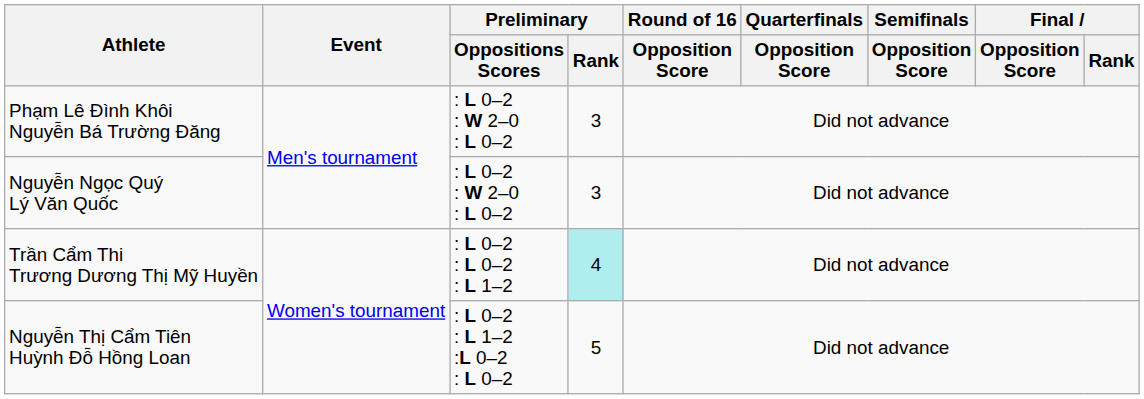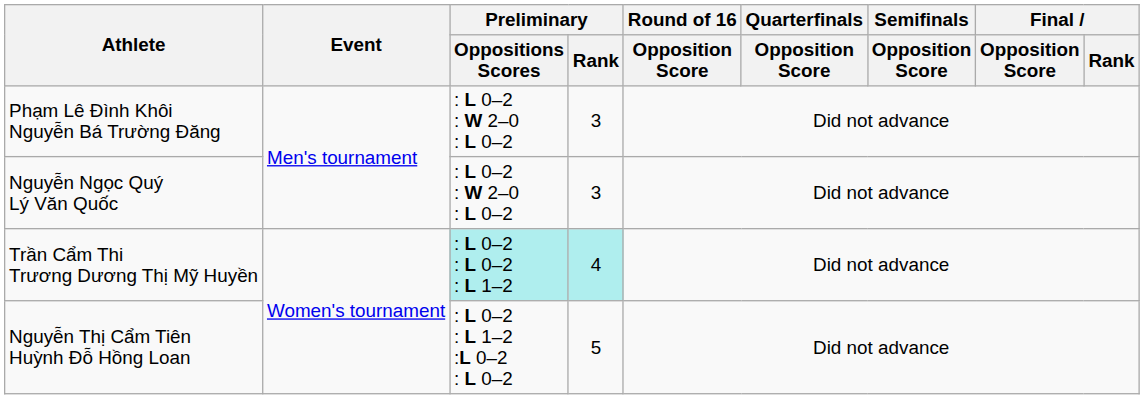(483, 265) no background -> (483, 265) paleturquoise background
